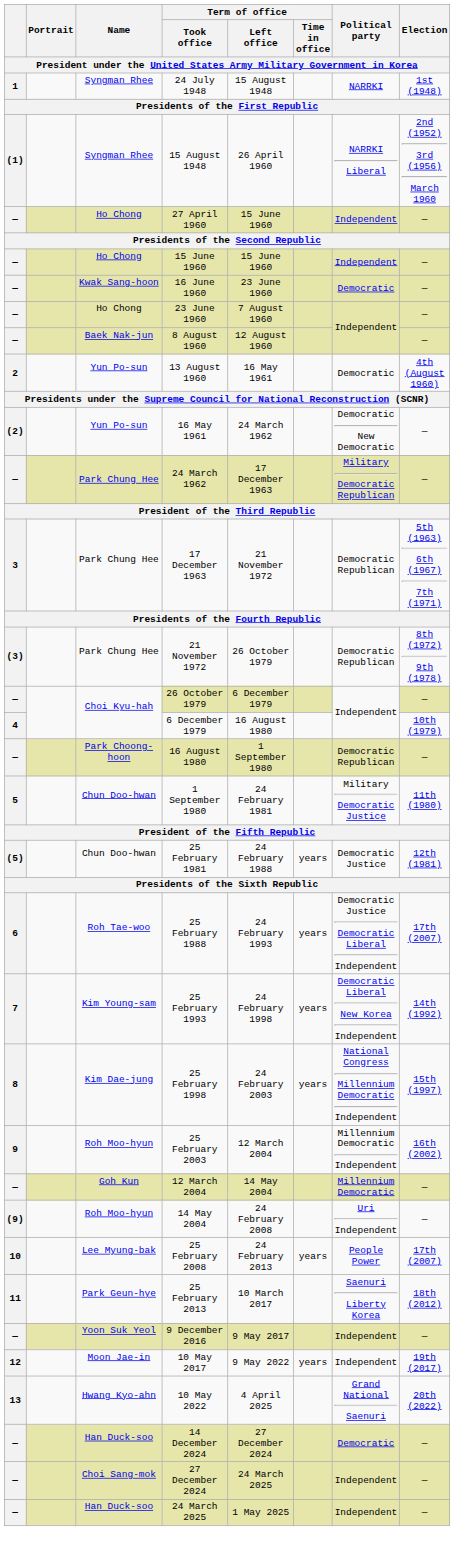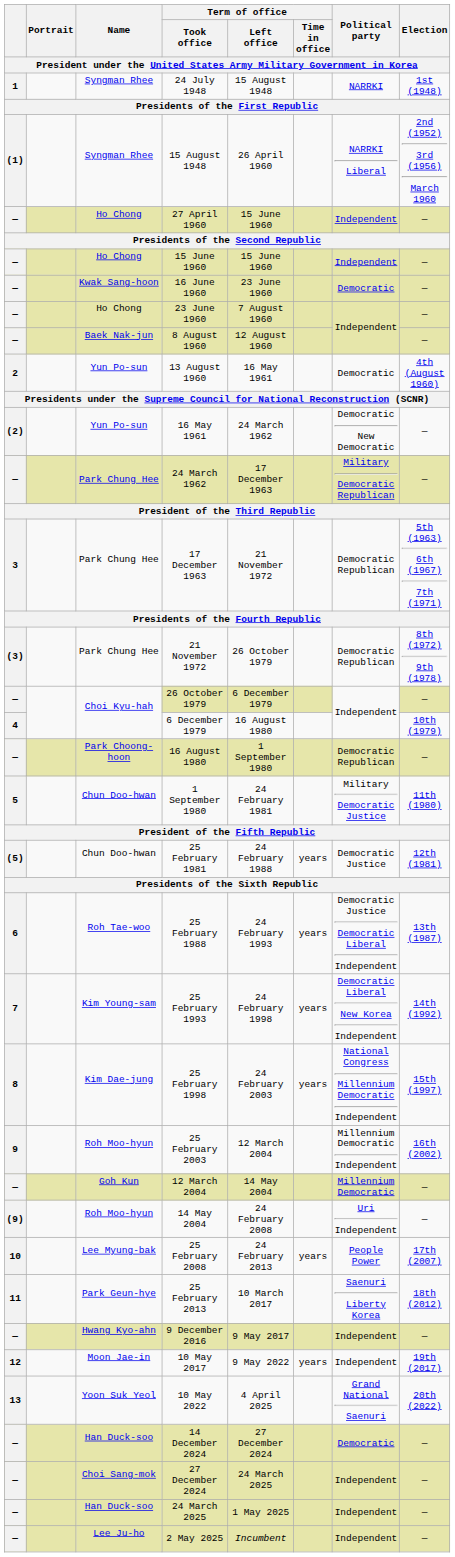(425, 933) 17th (2007) -> (425, 933) 13th (1987)
(119, 1331) Yoon Suk Yeol -> (119, 1331) Hwang Kyo-ahn
(119, 1395) Hwang Kyo-ahn -> (119, 1395) Yoon Suk Yeol
+ row: (195, 1539)
